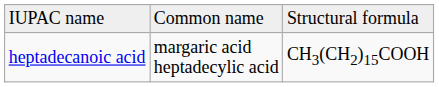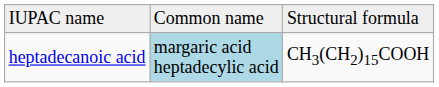(216, 57) no background -> (216, 57) lightblue background
